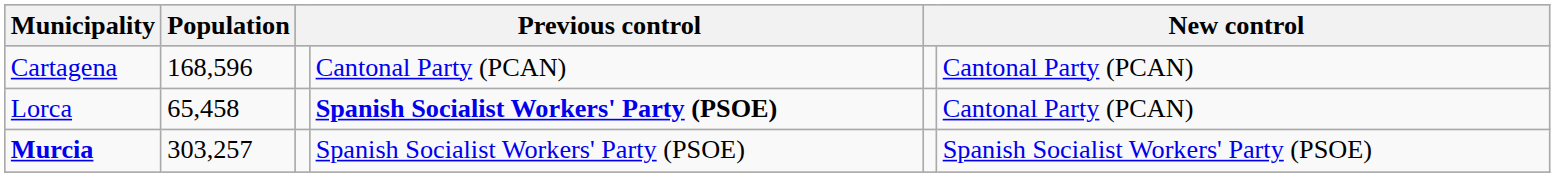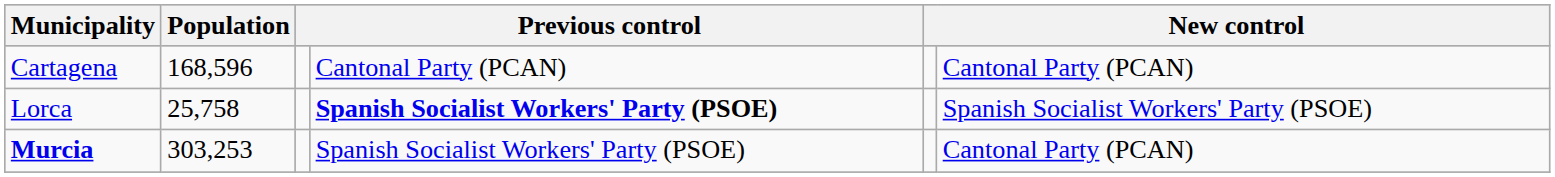(203, 108) 65,458 -> (203, 108) 25,758
(1068, 108) Cantonal Party (PCAN) -> (1157, 108) Spanish Socialist Workers' Party (PSOE)
(210, 150) 303,257 -> (210, 150) 303,253
(1157, 150) Spanish Socialist Workers' Party (PSOE) -> (1068, 150) Cantonal Party (PCAN)
